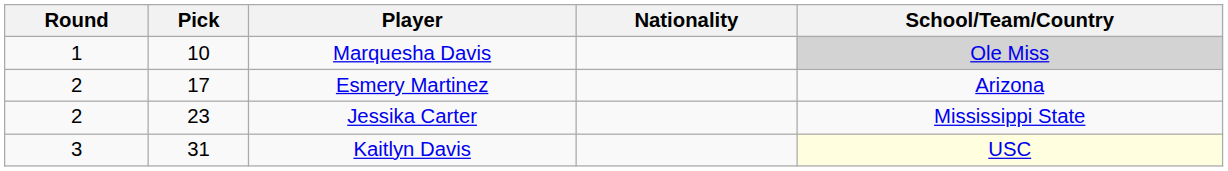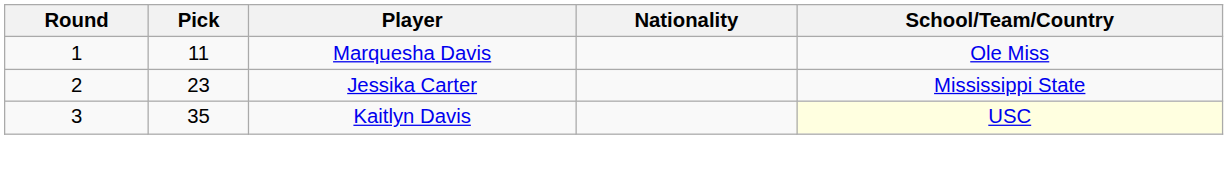(199, 52) 10 -> (199, 52) 11
(1010, 52) lightgrey background -> (1010, 52) no background
- row: (412, 85)
(199, 149) 31 -> (199, 117) 35
